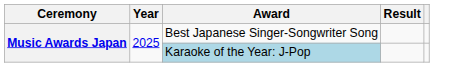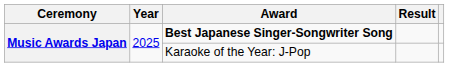(272, 33) normal -> (279, 33) bold
(238, 52) lightblue background -> (238, 52) no background
